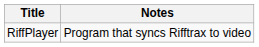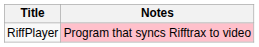(157, 32) no background -> (157, 32) pink background
